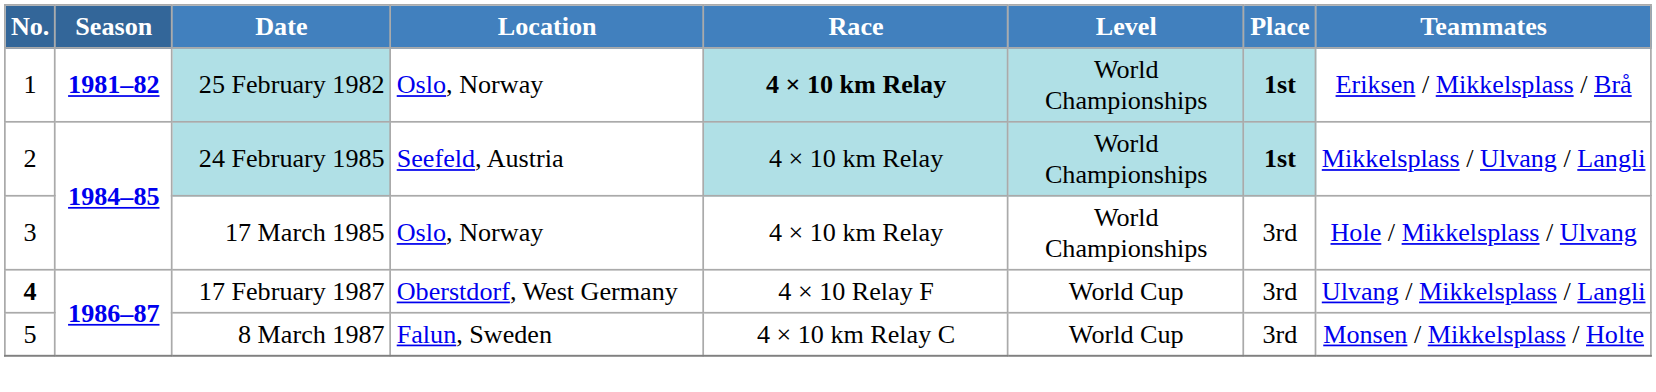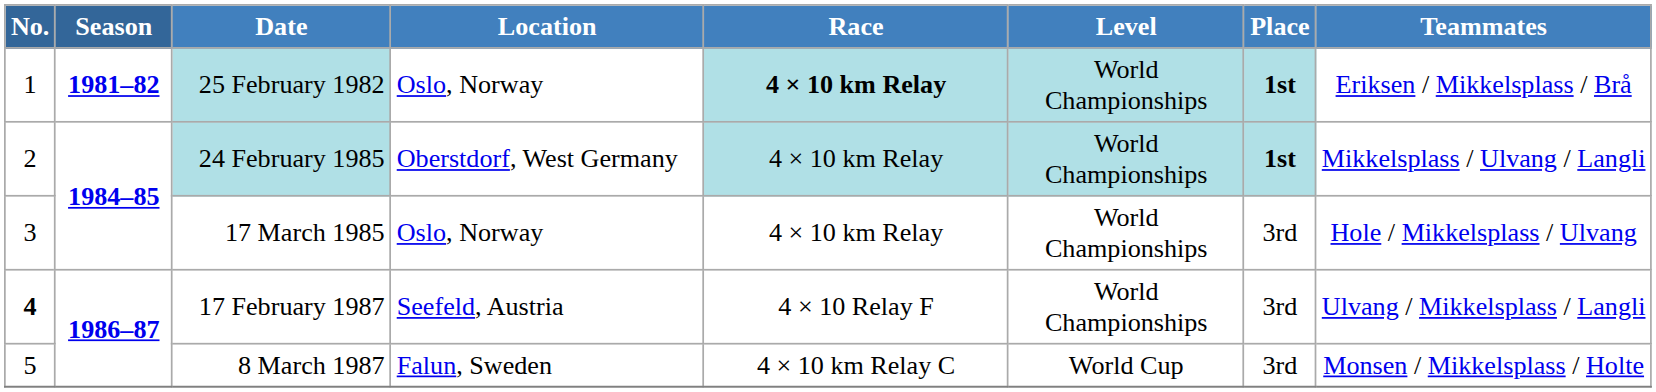(480, 158) Seefeld, Austria -> (537, 158) Oberstdorf, West Germany
(537, 291) Oberstdorf, West Germany -> (480, 307) Seefeld, Austria
(1126, 291) World Cup -> (1126, 307) World Championships
